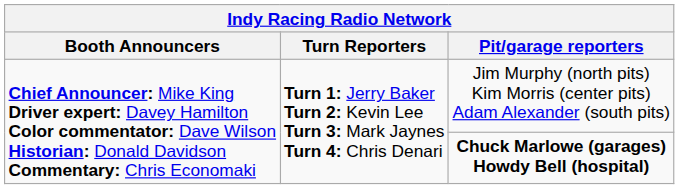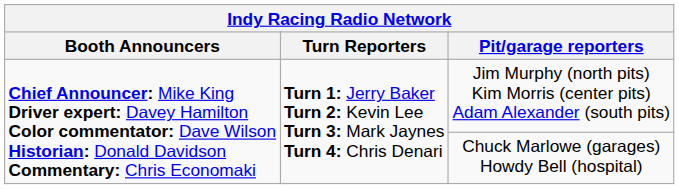(561, 156) bold -> (561, 156) normal
